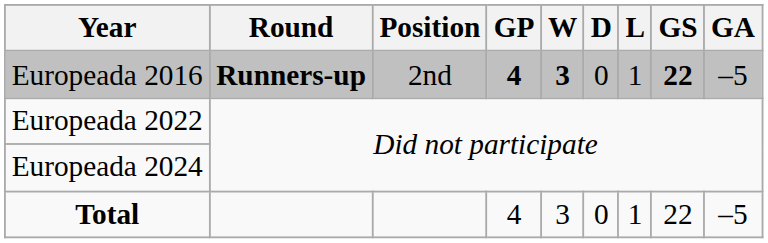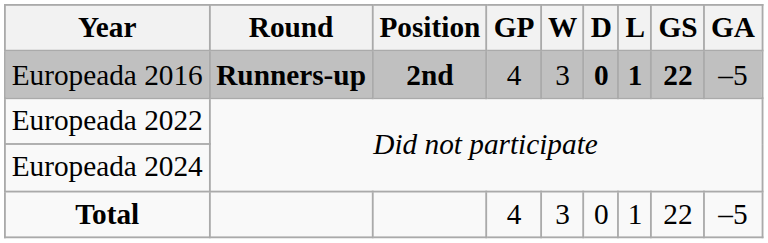(430, 74) normal -> (430, 74) bold
(514, 74) bold -> (514, 74) normal
(563, 74) bold -> (563, 74) normal
(601, 74) normal -> (601, 74) bold
(635, 74) normal -> (635, 74) bold
